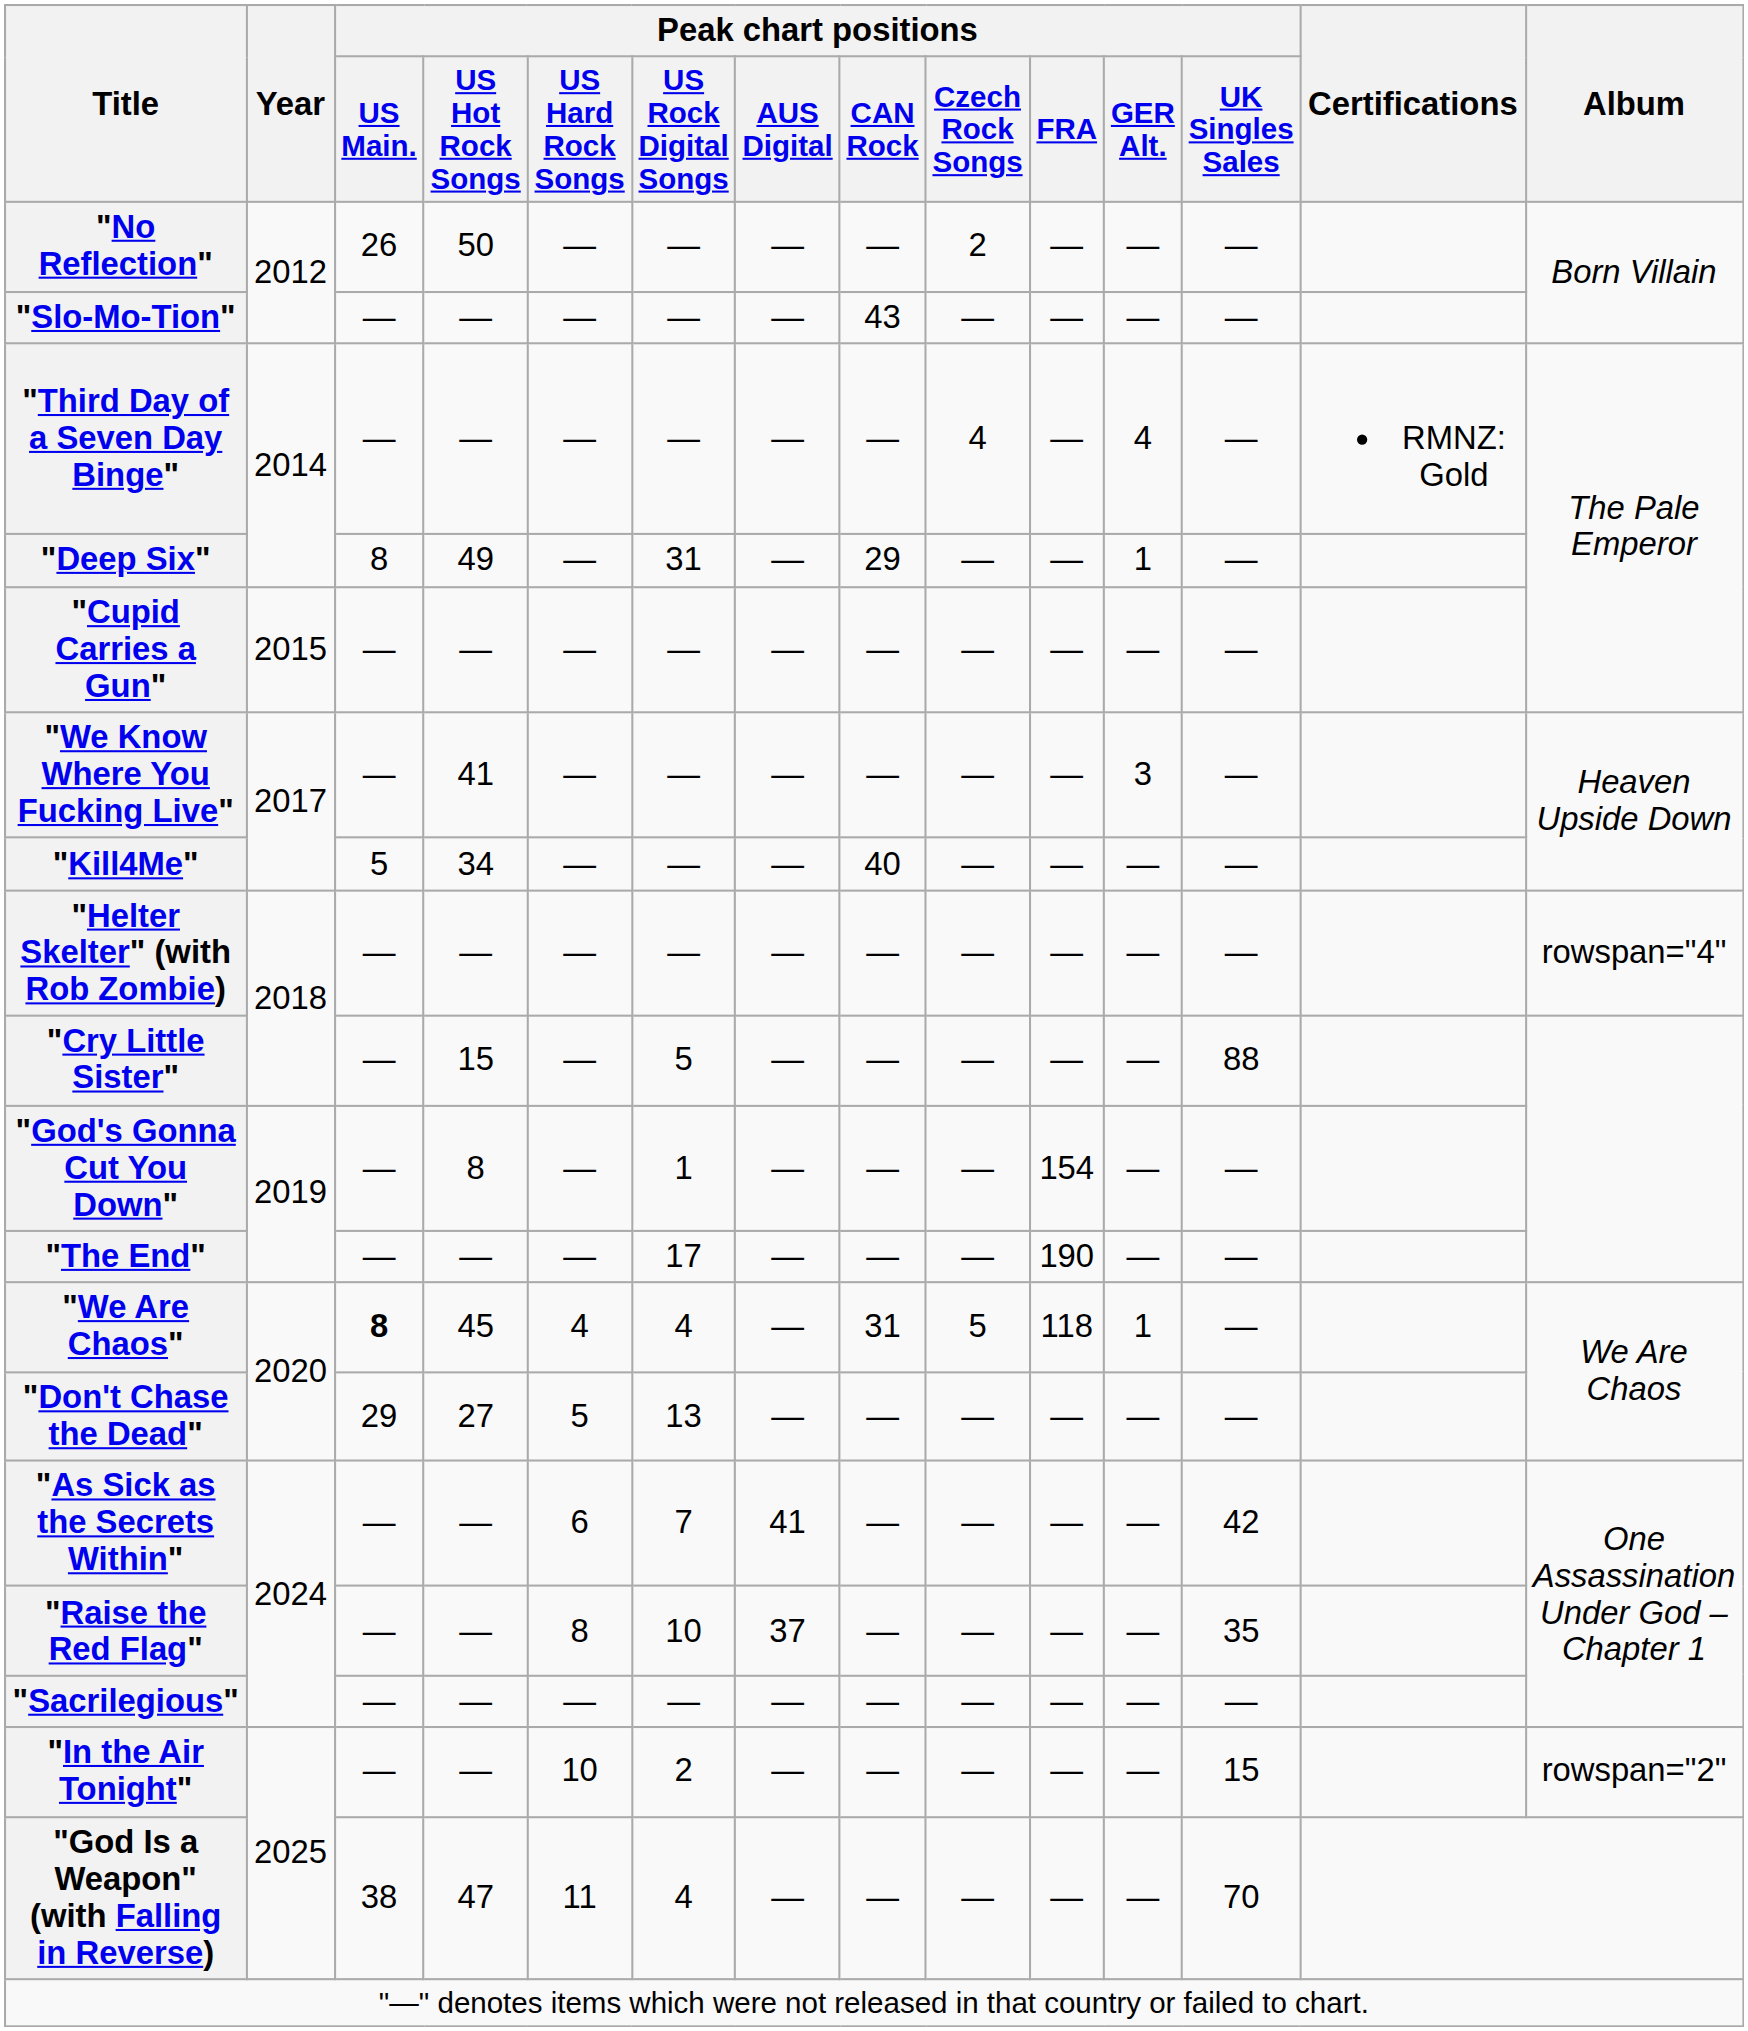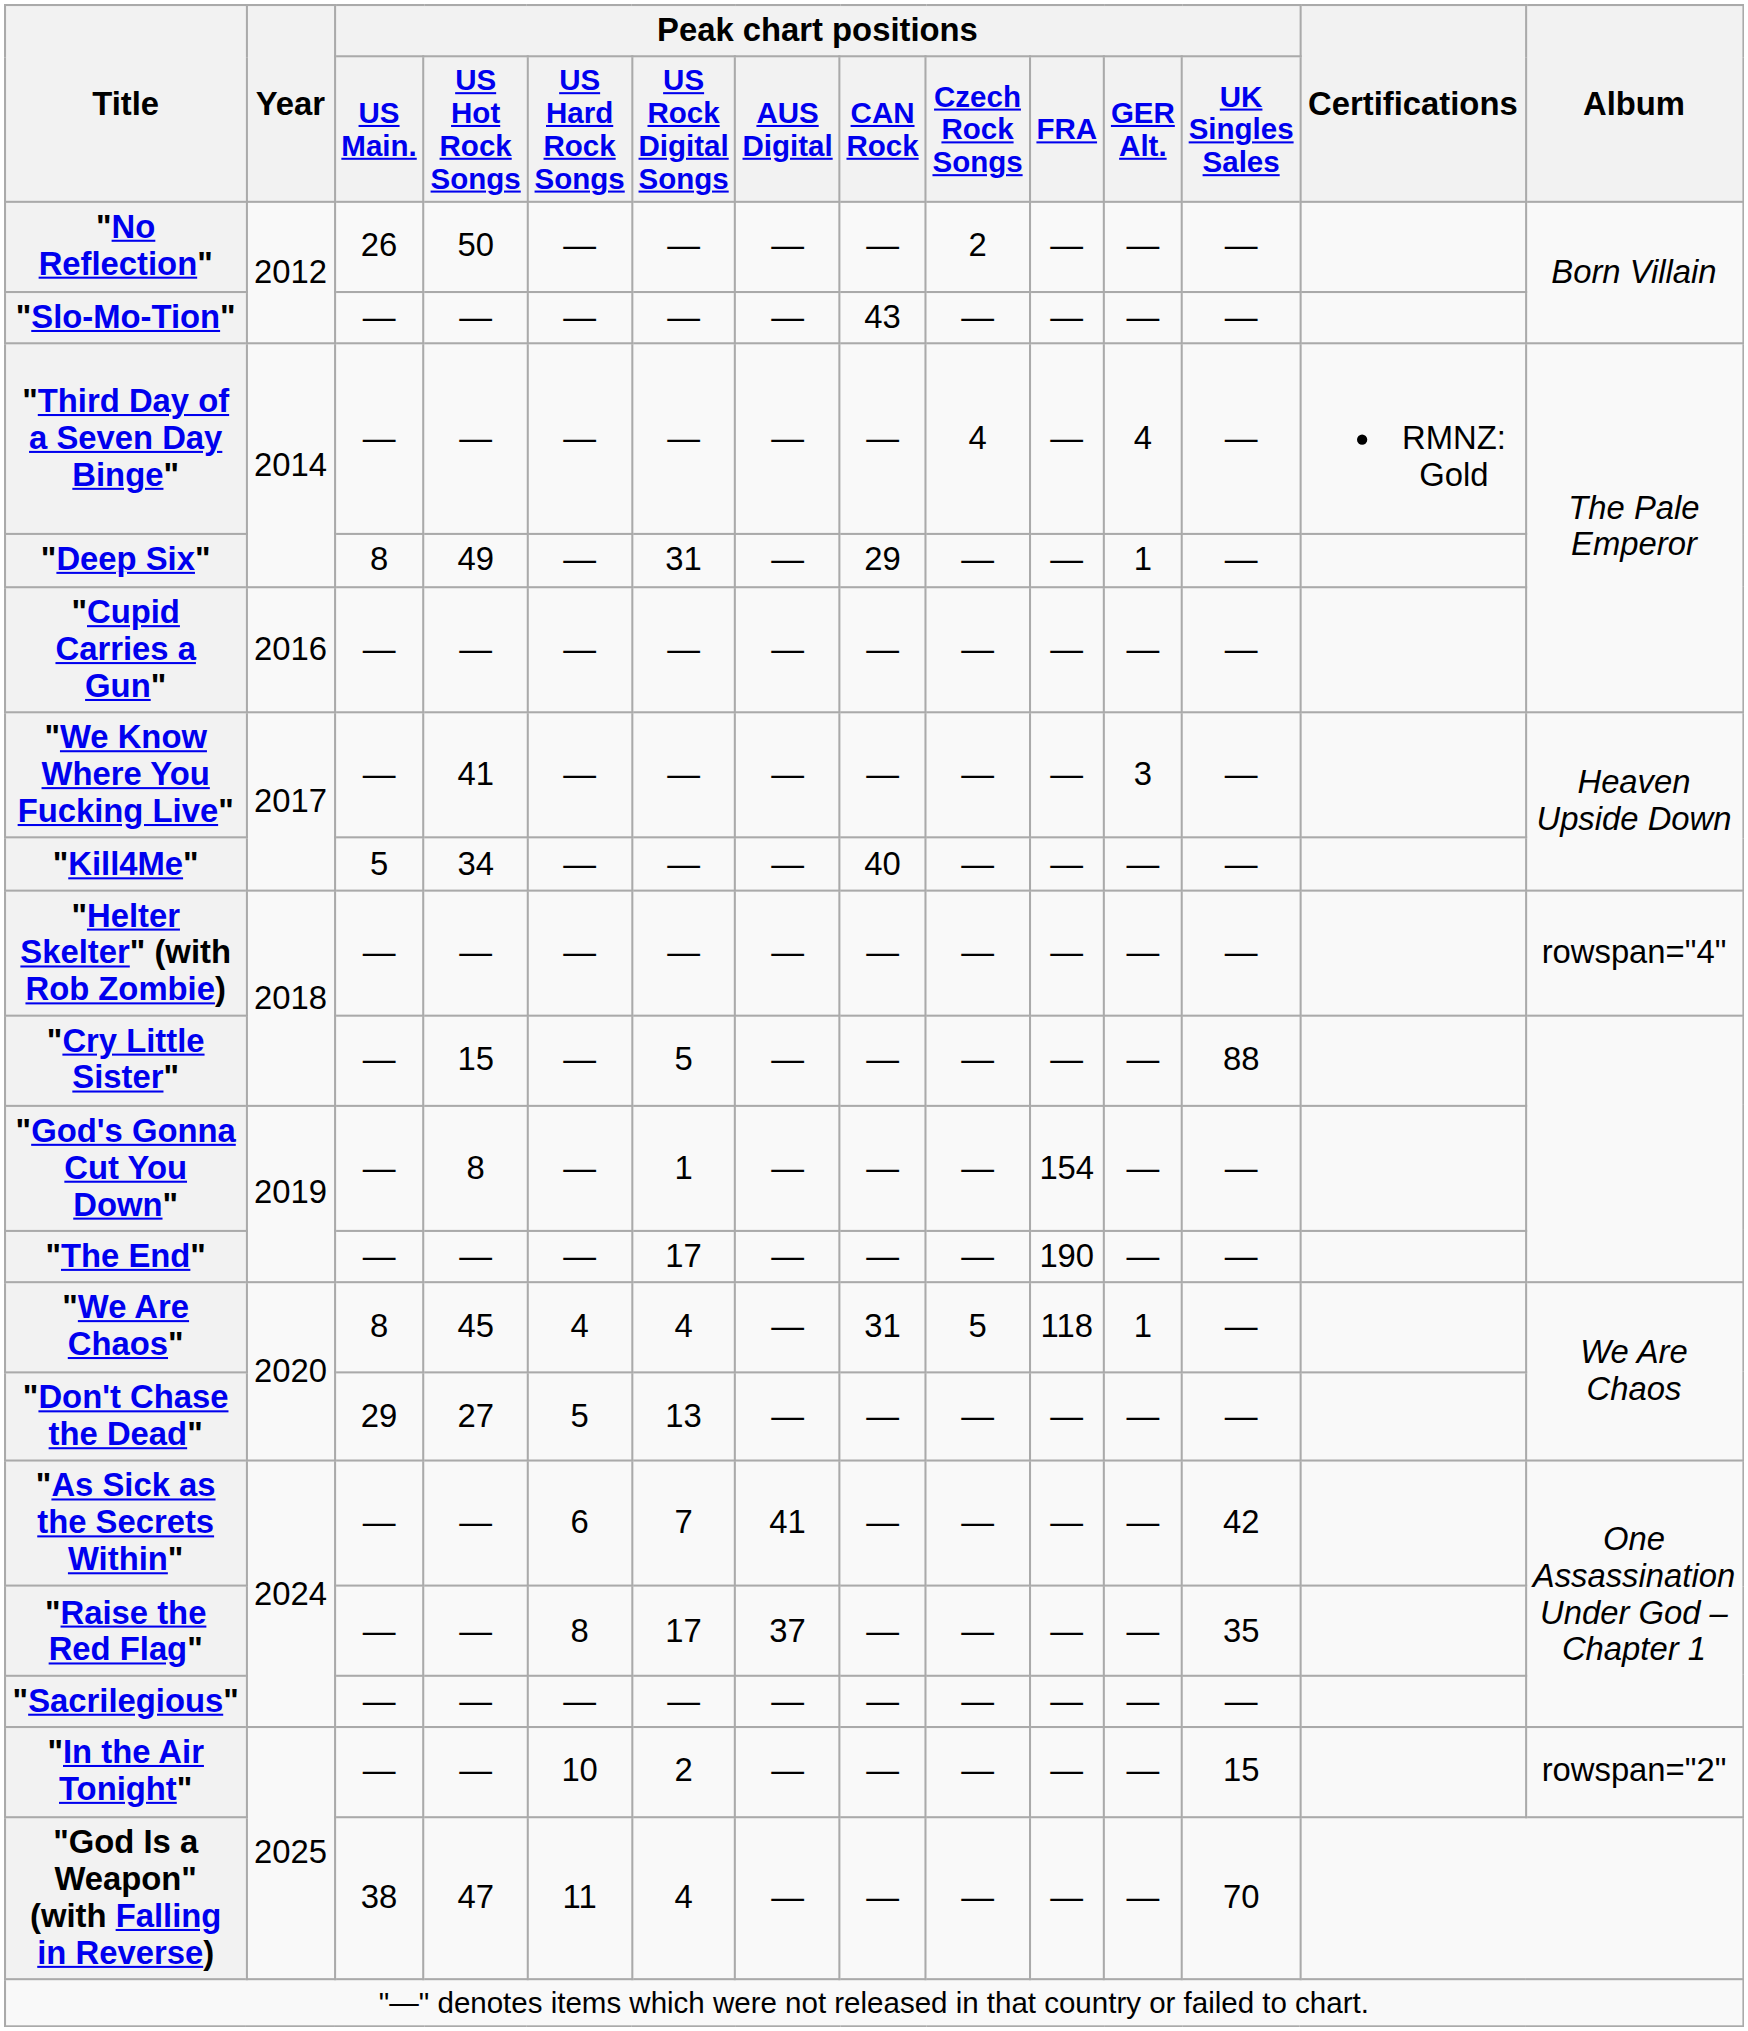(290, 648) 2015 -> (290, 648) 2016
(379, 1326) bold -> (379, 1326) normal
(684, 1630) 10 -> (684, 1630) 17
